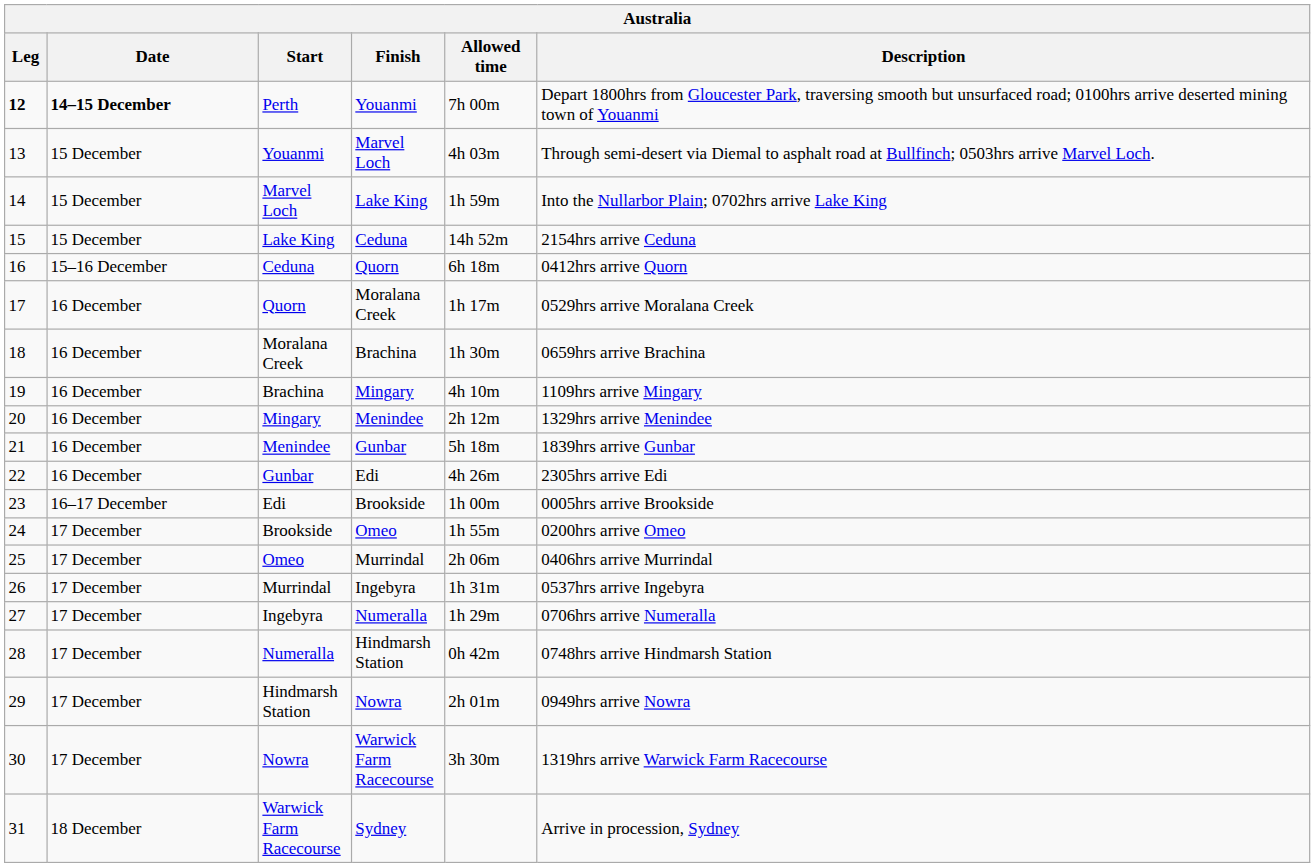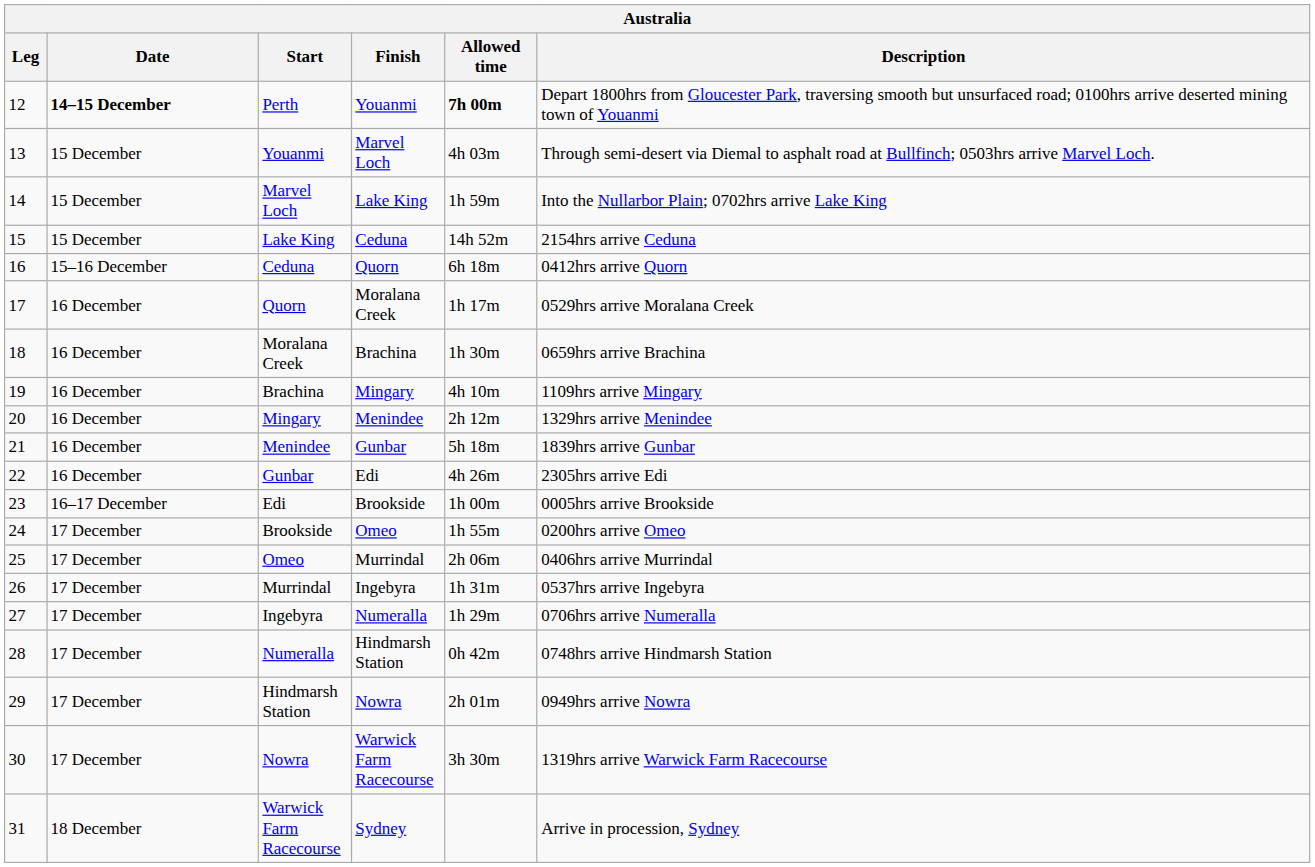(17, 105) bold -> (17, 105) normal
(474, 105) normal -> (475, 105) bold
